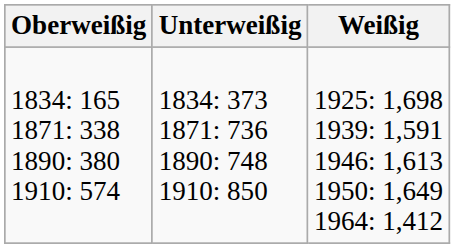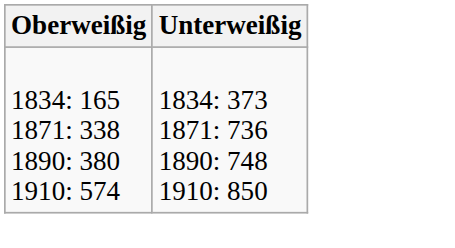- column: (379, 25)
